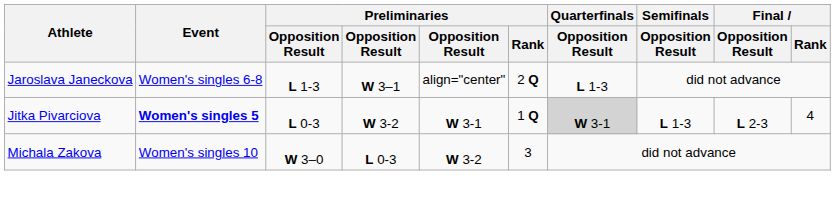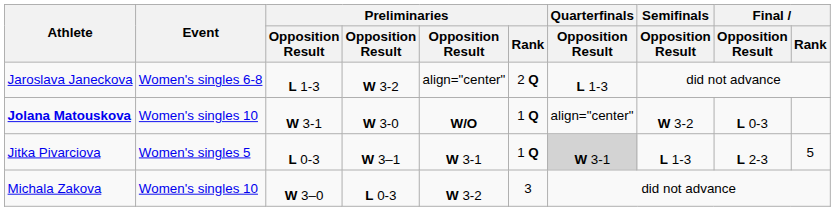(381, 88) W 3–1 -> (381, 88) W 3-2
+ row: (69, 116)
(199, 116) bold -> (195, 152) normal
(381, 124) W 3-2 -> (381, 160) W 3–1
(810, 116) 4 -> (810, 152) 5
